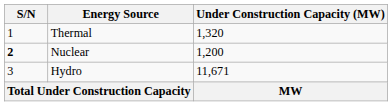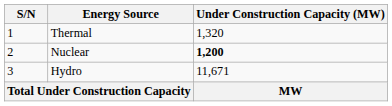(10, 52) bold -> (10, 52) normal
(210, 52) normal -> (210, 52) bold
